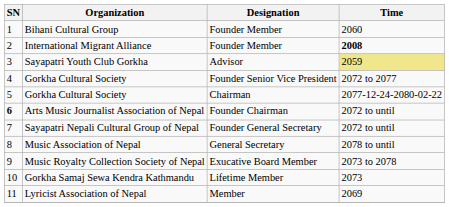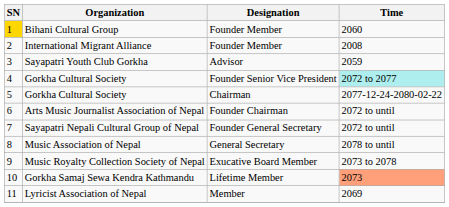(9, 29) no background -> (9, 29) gold background
(352, 45) bold -> (352, 45) normal
(352, 62) khaki background -> (352, 62) no background
(369, 78) no background -> (369, 78) paleturquoise background
(9, 111) bold -> (9, 111) normal
(352, 177) no background -> (352, 177) lightsalmon background
